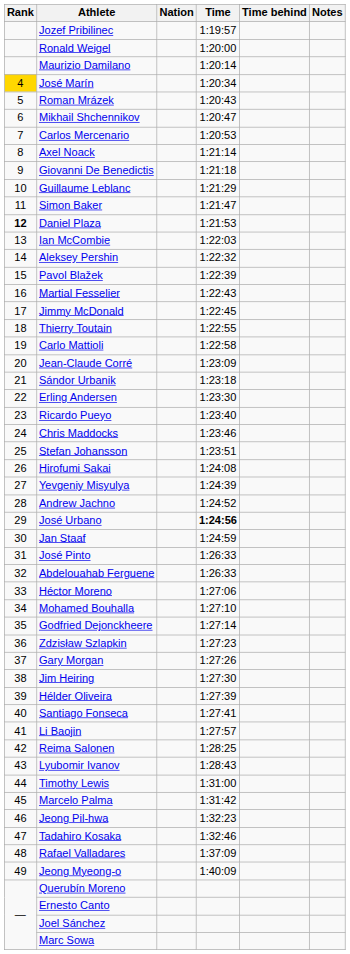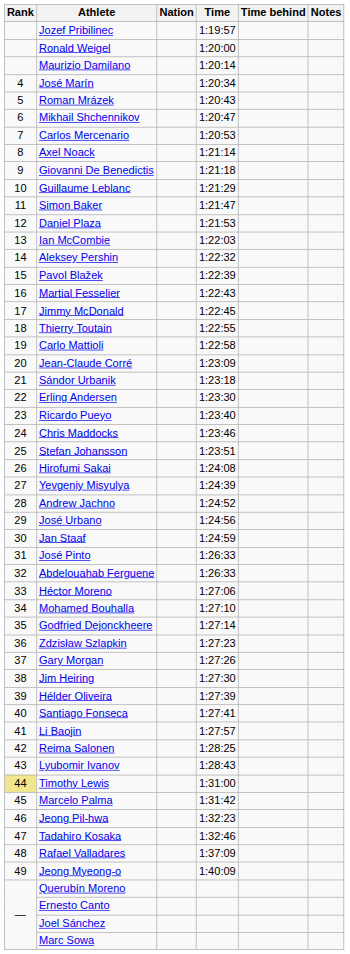(20, 83) gold background -> (20, 83) no background
(20, 223) bold -> (20, 223) normal
(218, 521) bold -> (217, 521) normal
(20, 783) no background -> (20, 783) khaki background
